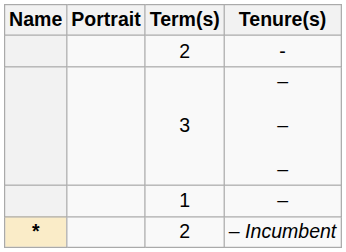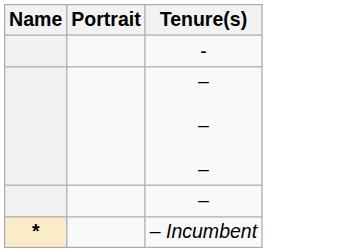- column: (185, 19)
